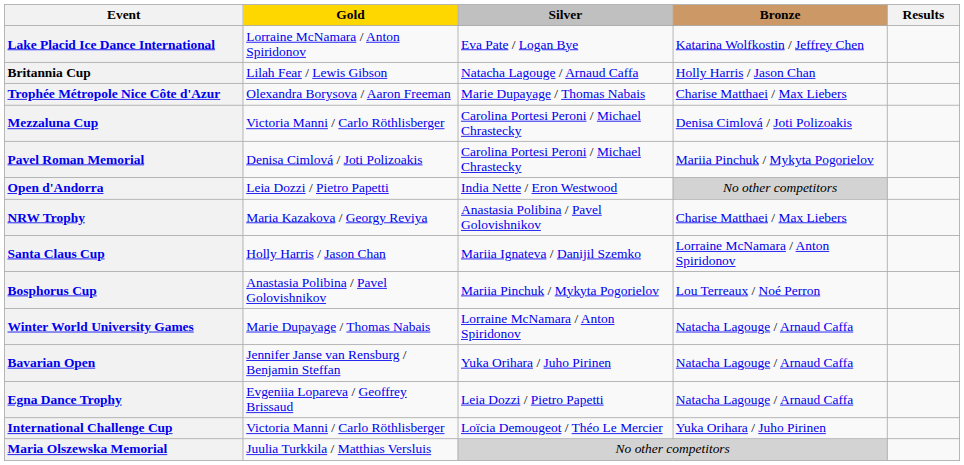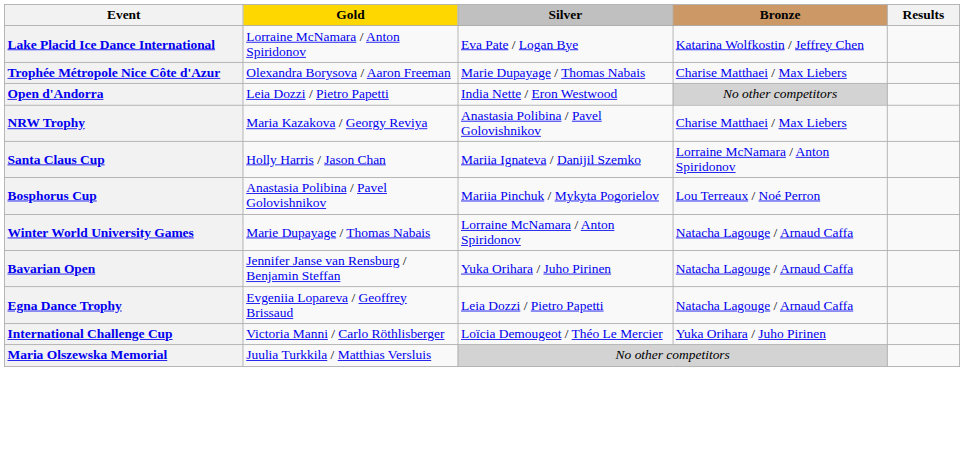- row: (49, 72)
- row: (53, 123)
- row: (76, 159)
